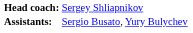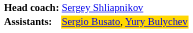(125, 22) no background -> (125, 22) gold background
